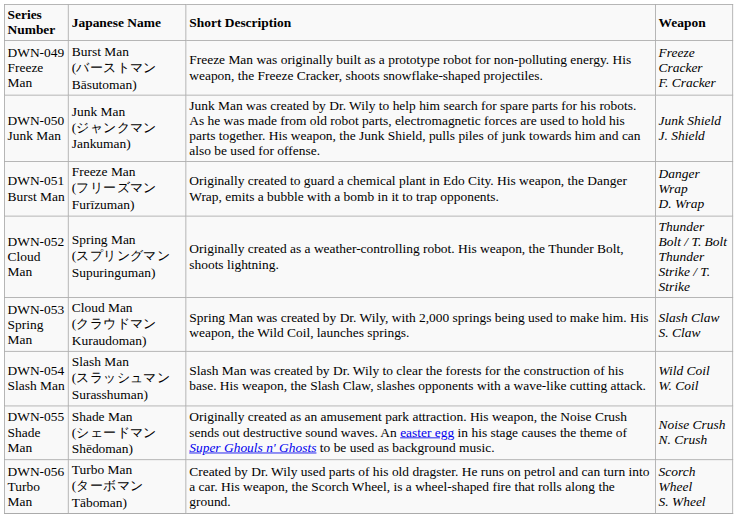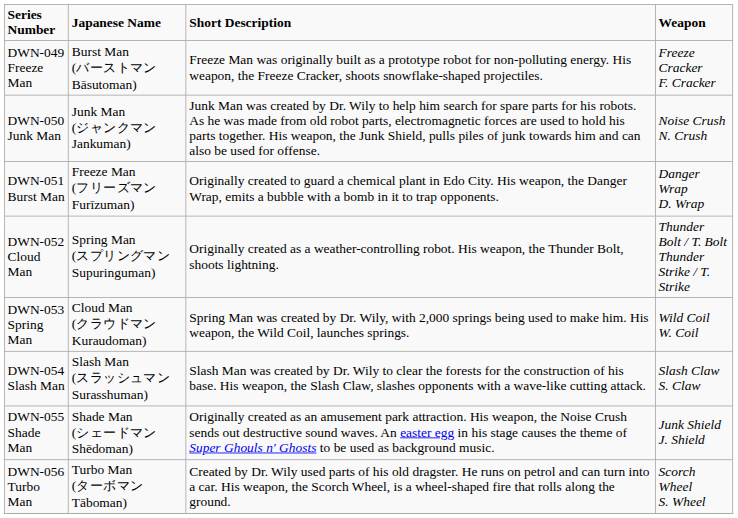(690, 128) Junk Shield J. Shield -> (692, 128) Noise Crush N. Crush
(689, 324) Slash Claw S. Claw -> (684, 324) Wild Coil W. Coil
(684, 378) Wild Coil W. Coil -> (689, 378) Slash Claw S. Claw
(692, 432) Noise Crush N. Crush -> (690, 432) Junk Shield J. Shield
